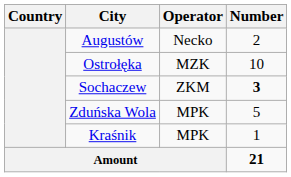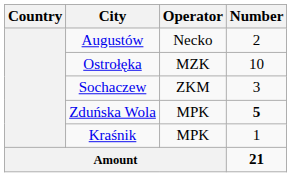(257, 87) bold -> (257, 87) normal
(257, 111) normal -> (257, 111) bold
